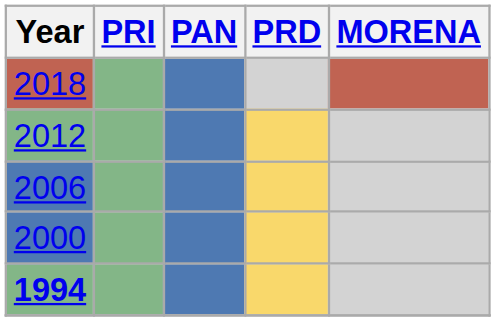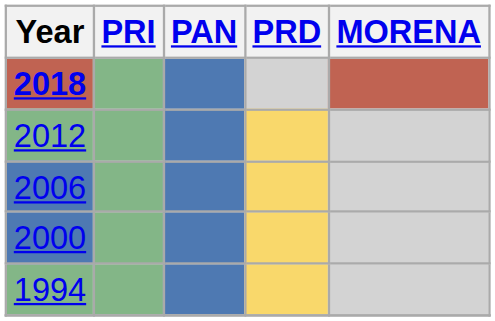(50, 84) normal -> (50, 84) bold
(50, 289) bold -> (50, 289) normal
